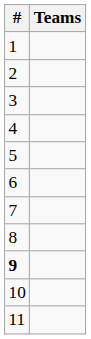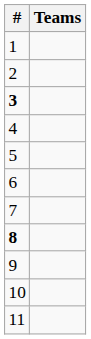(13, 100) normal -> (13, 100) bold
(13, 237) normal -> (13, 237) bold
(13, 264) bold -> (13, 264) normal
